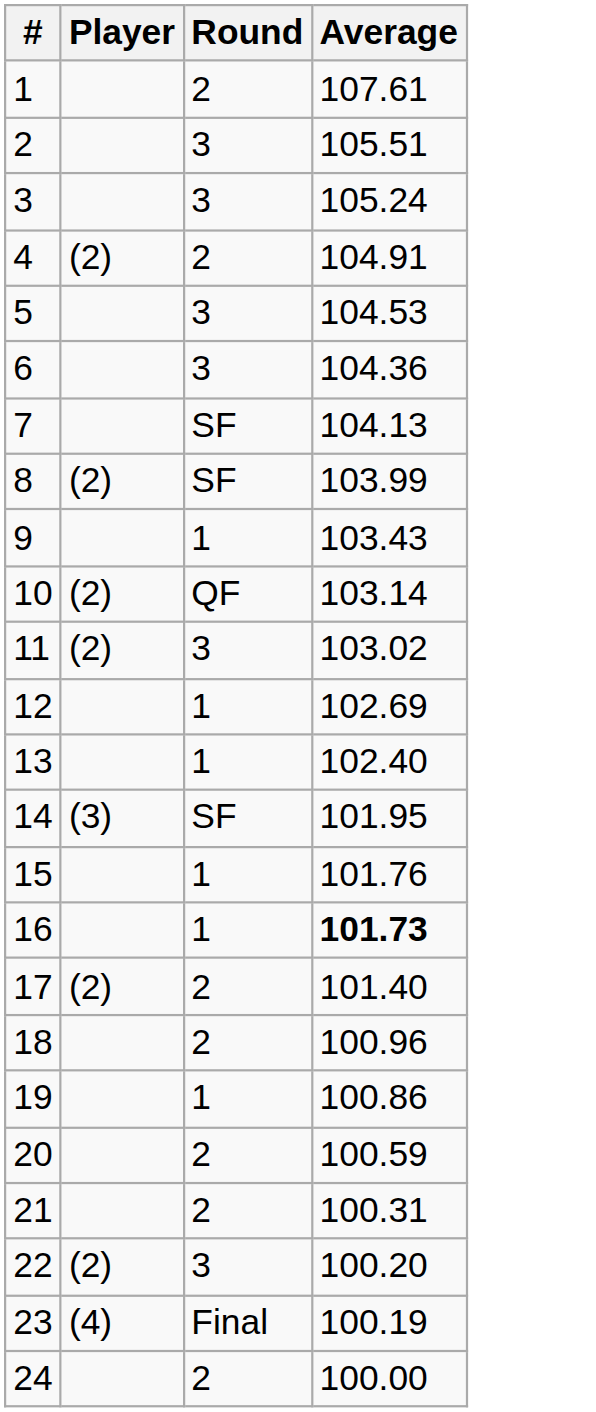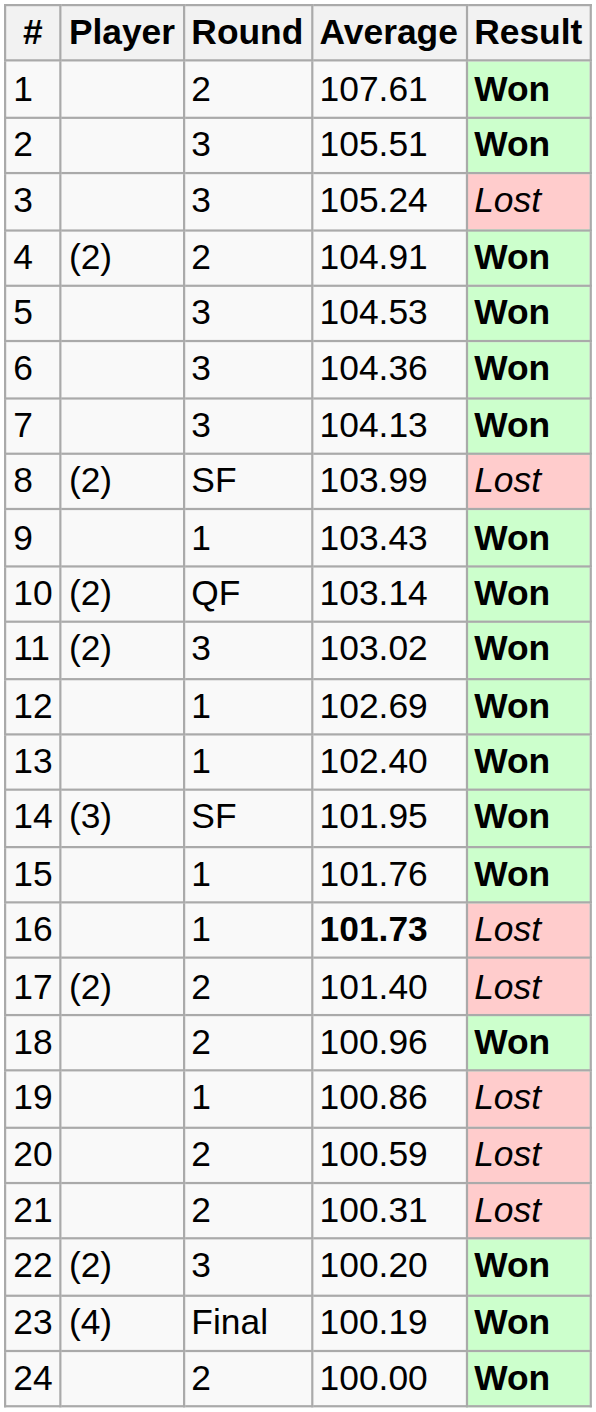+ column: (528, 32)
(214, 425) SF -> (201, 425) 3
